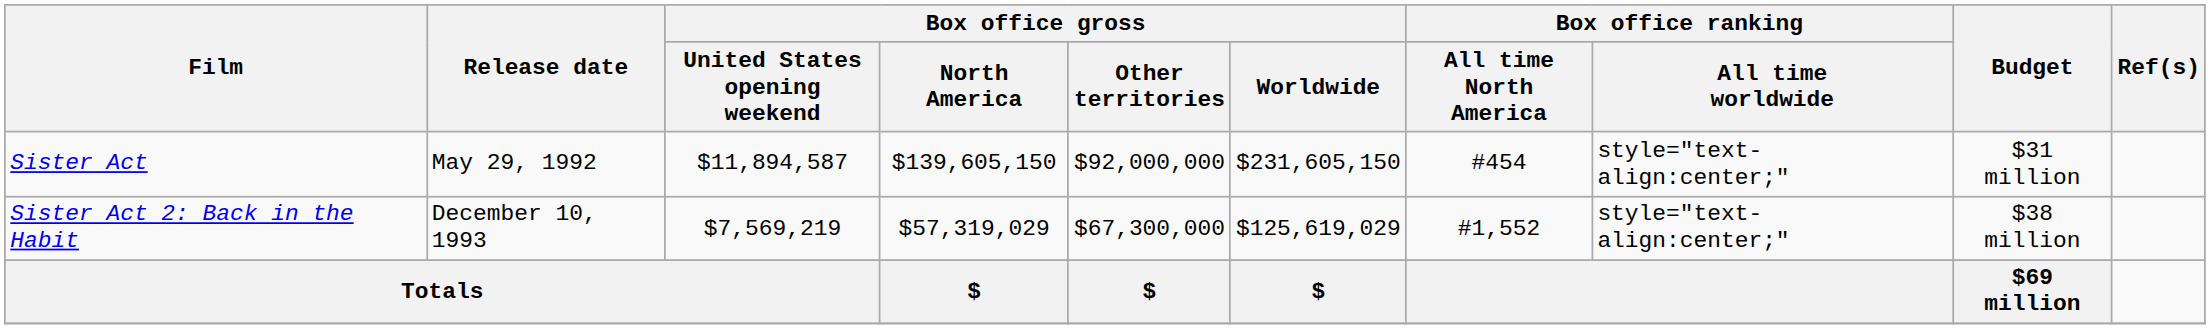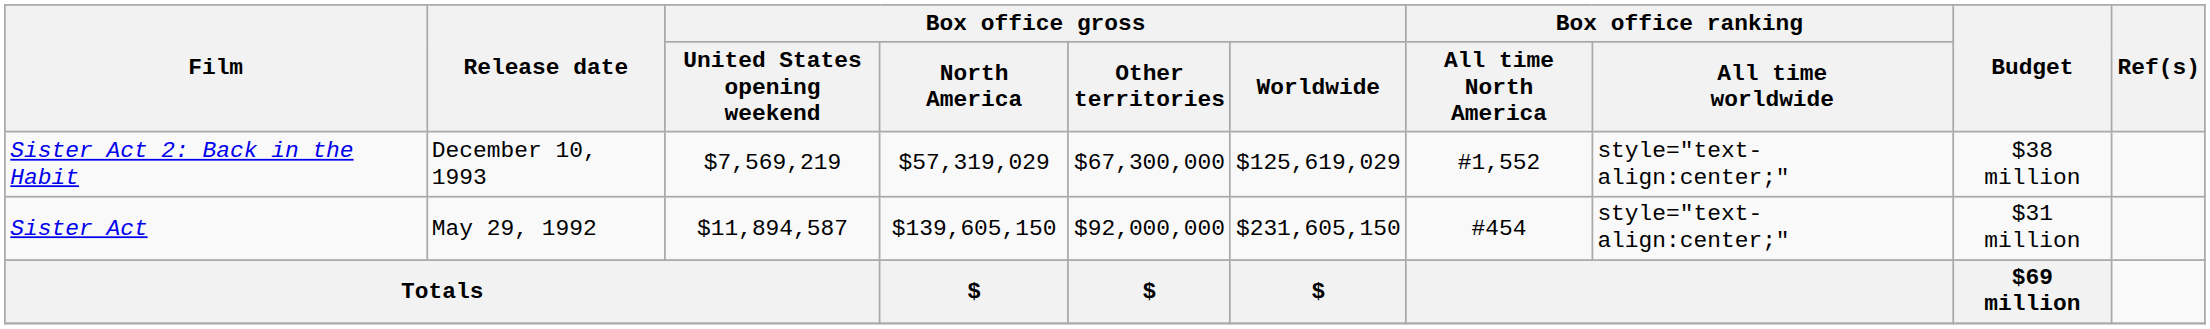rows swapped: (79, 164) <-> (182, 228)
